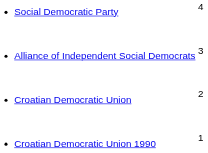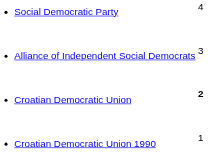(201, 94) normal -> (201, 94) bold
